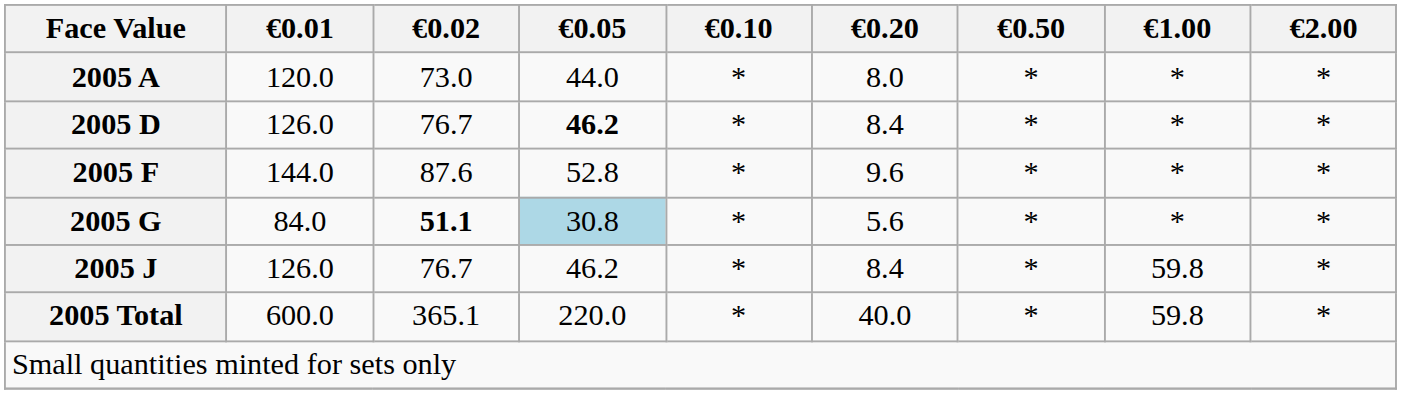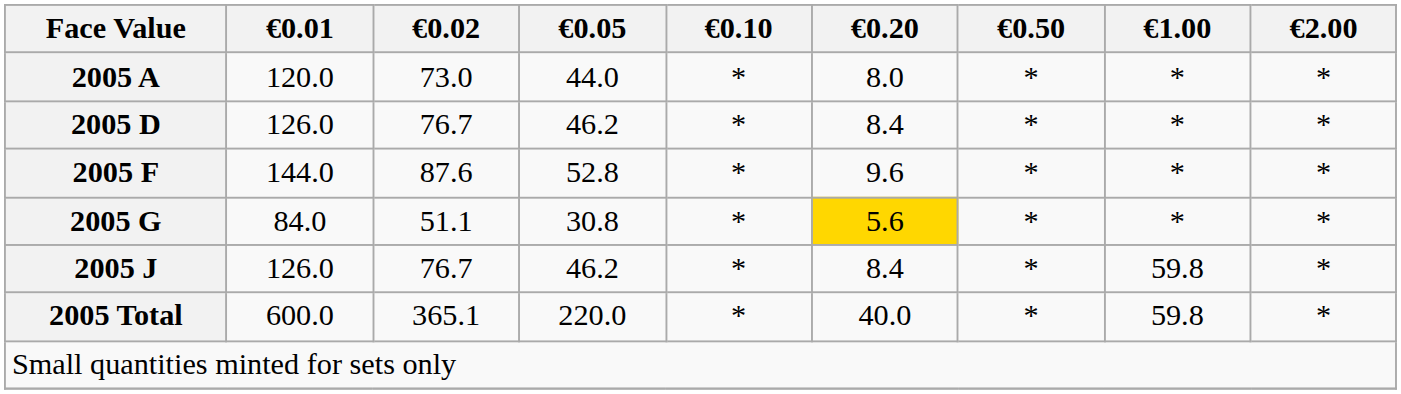(592, 124) bold -> (592, 124) normal
(446, 220) bold -> (446, 220) normal
(592, 220) lightblue background -> (592, 220) no background
(885, 220) no background -> (885, 220) gold background
